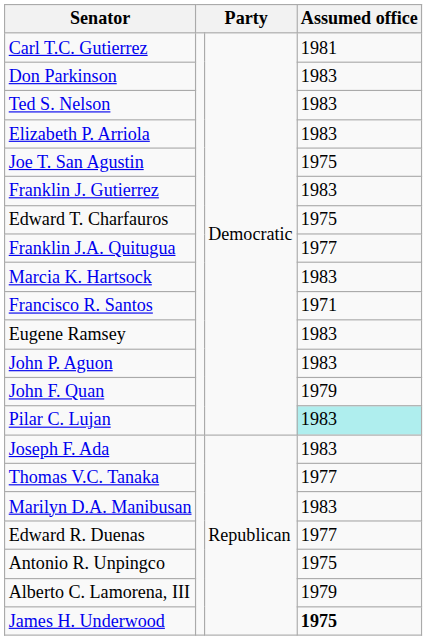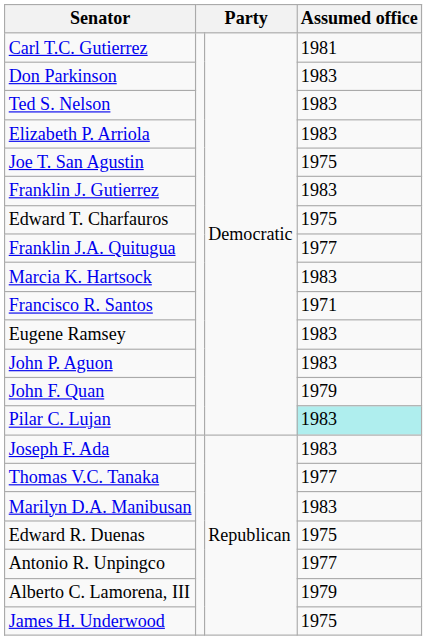(319, 534) 1977 -> (319, 534) 1975
(319, 563) 1975 -> (319, 563) 1977
(319, 620) bold -> (319, 620) normal
